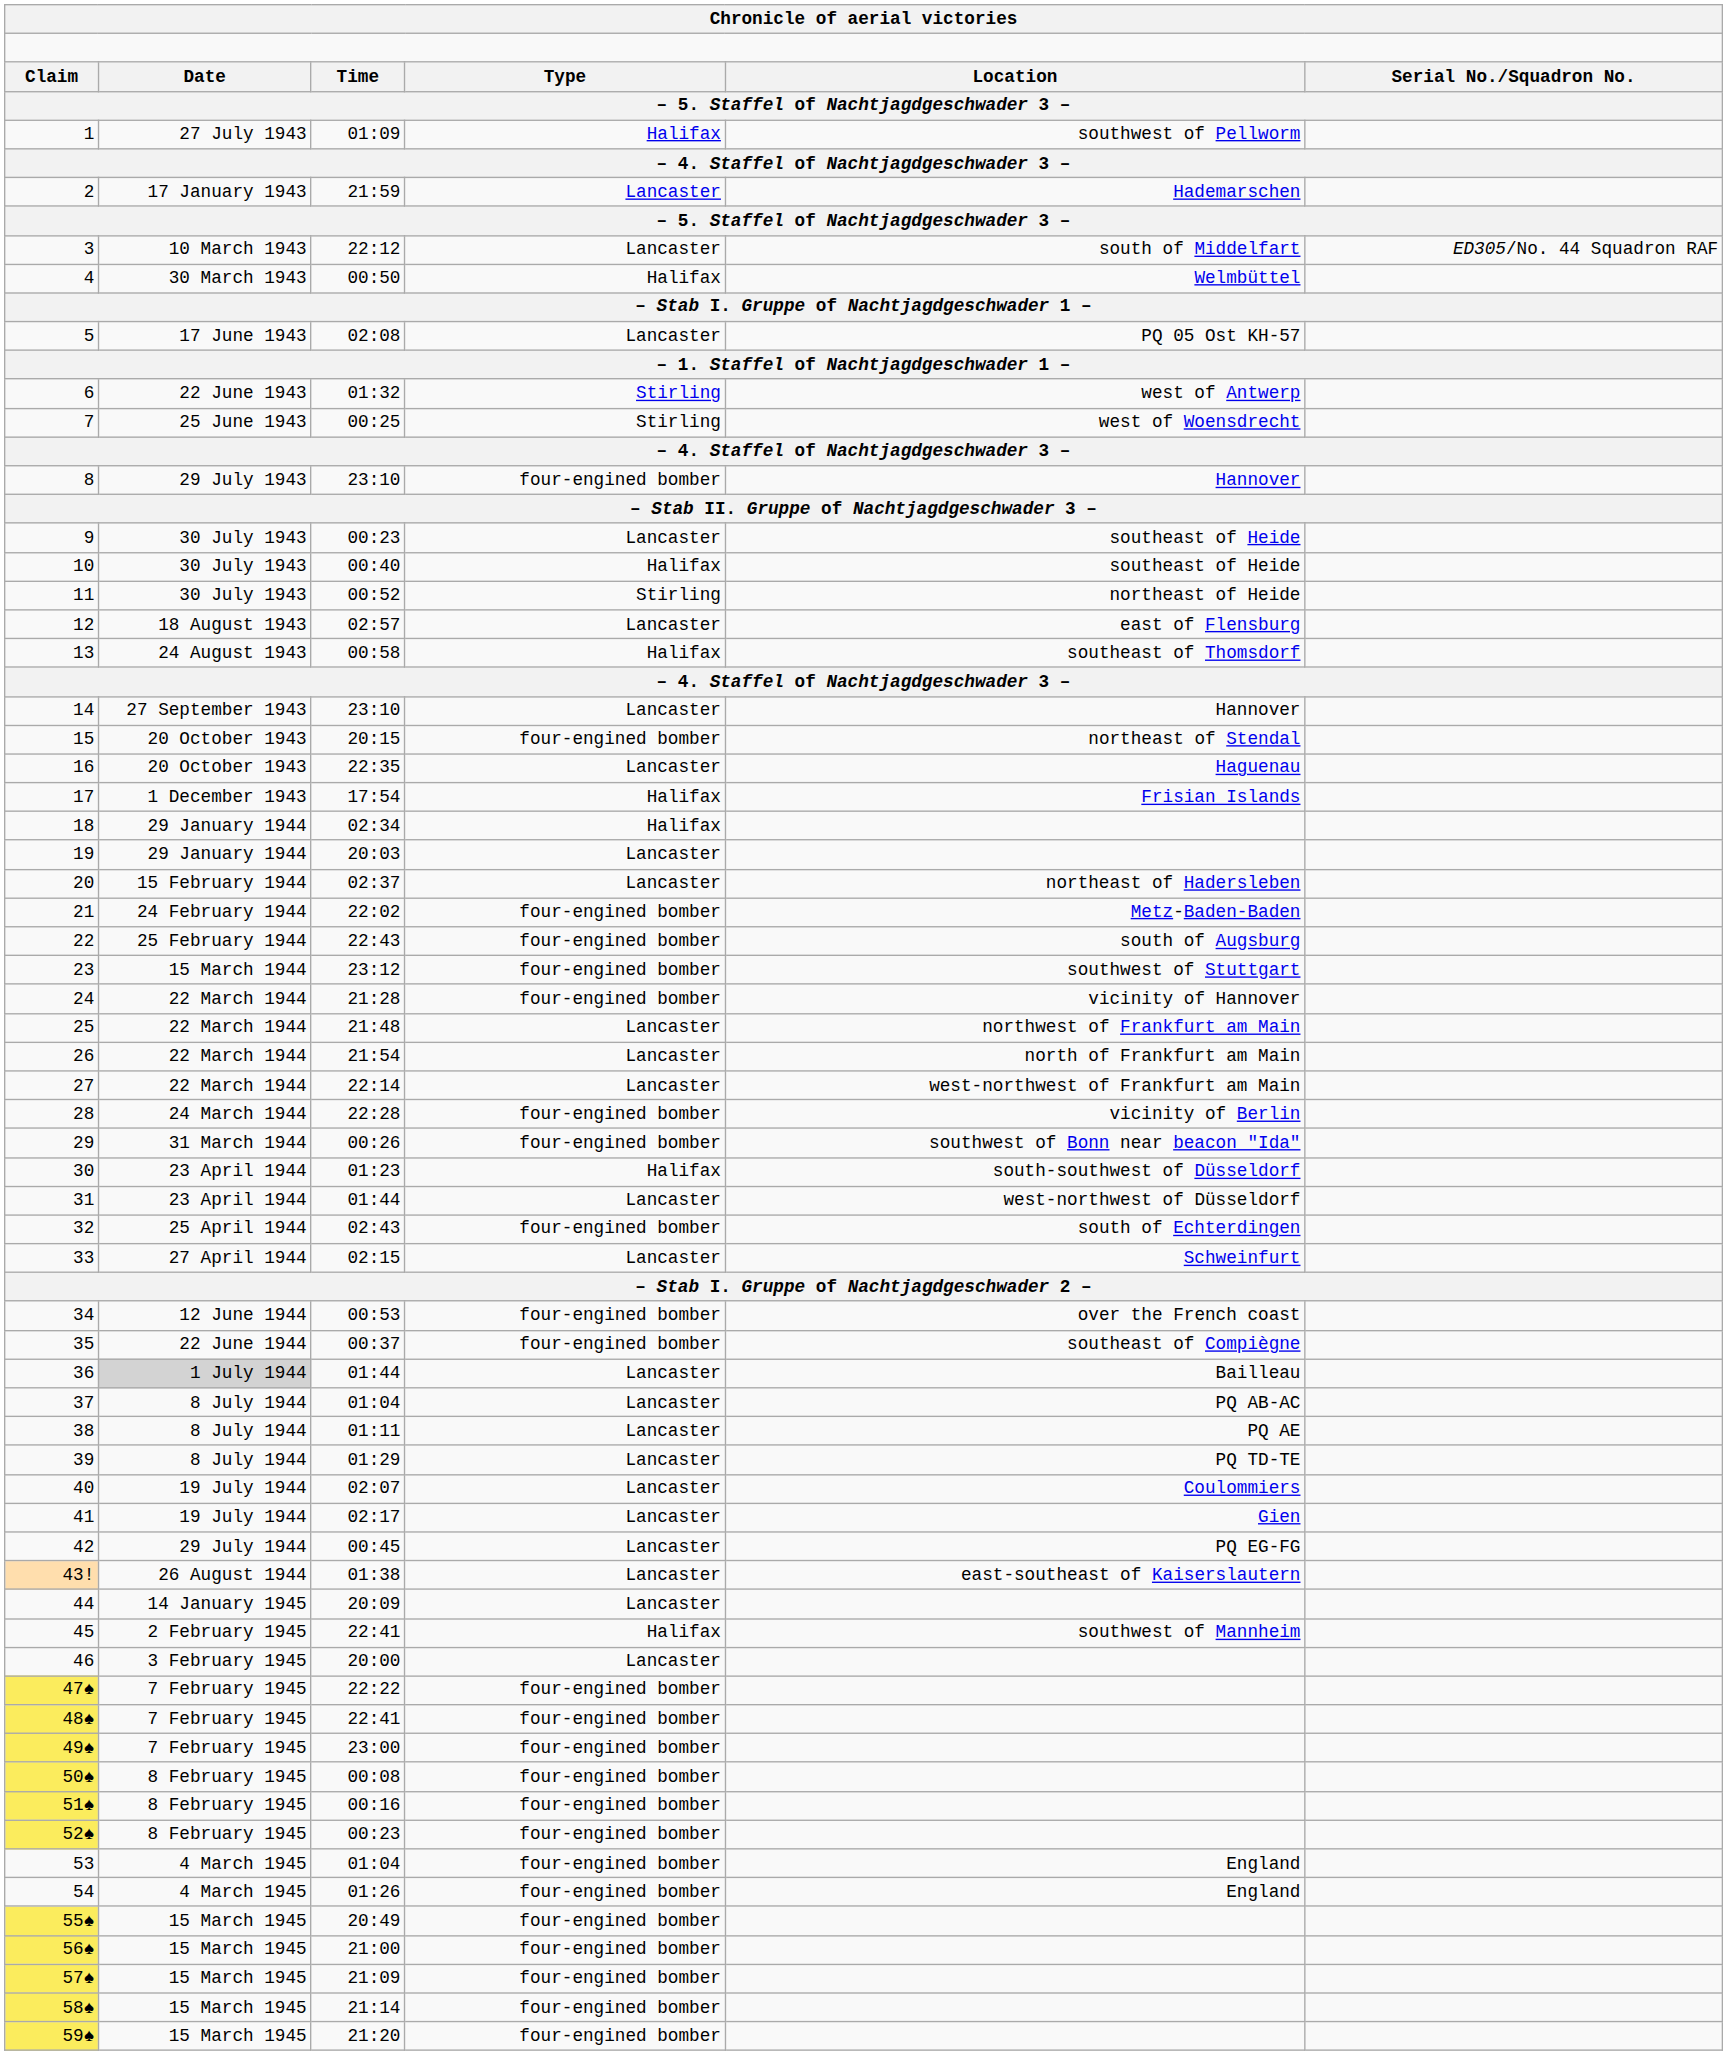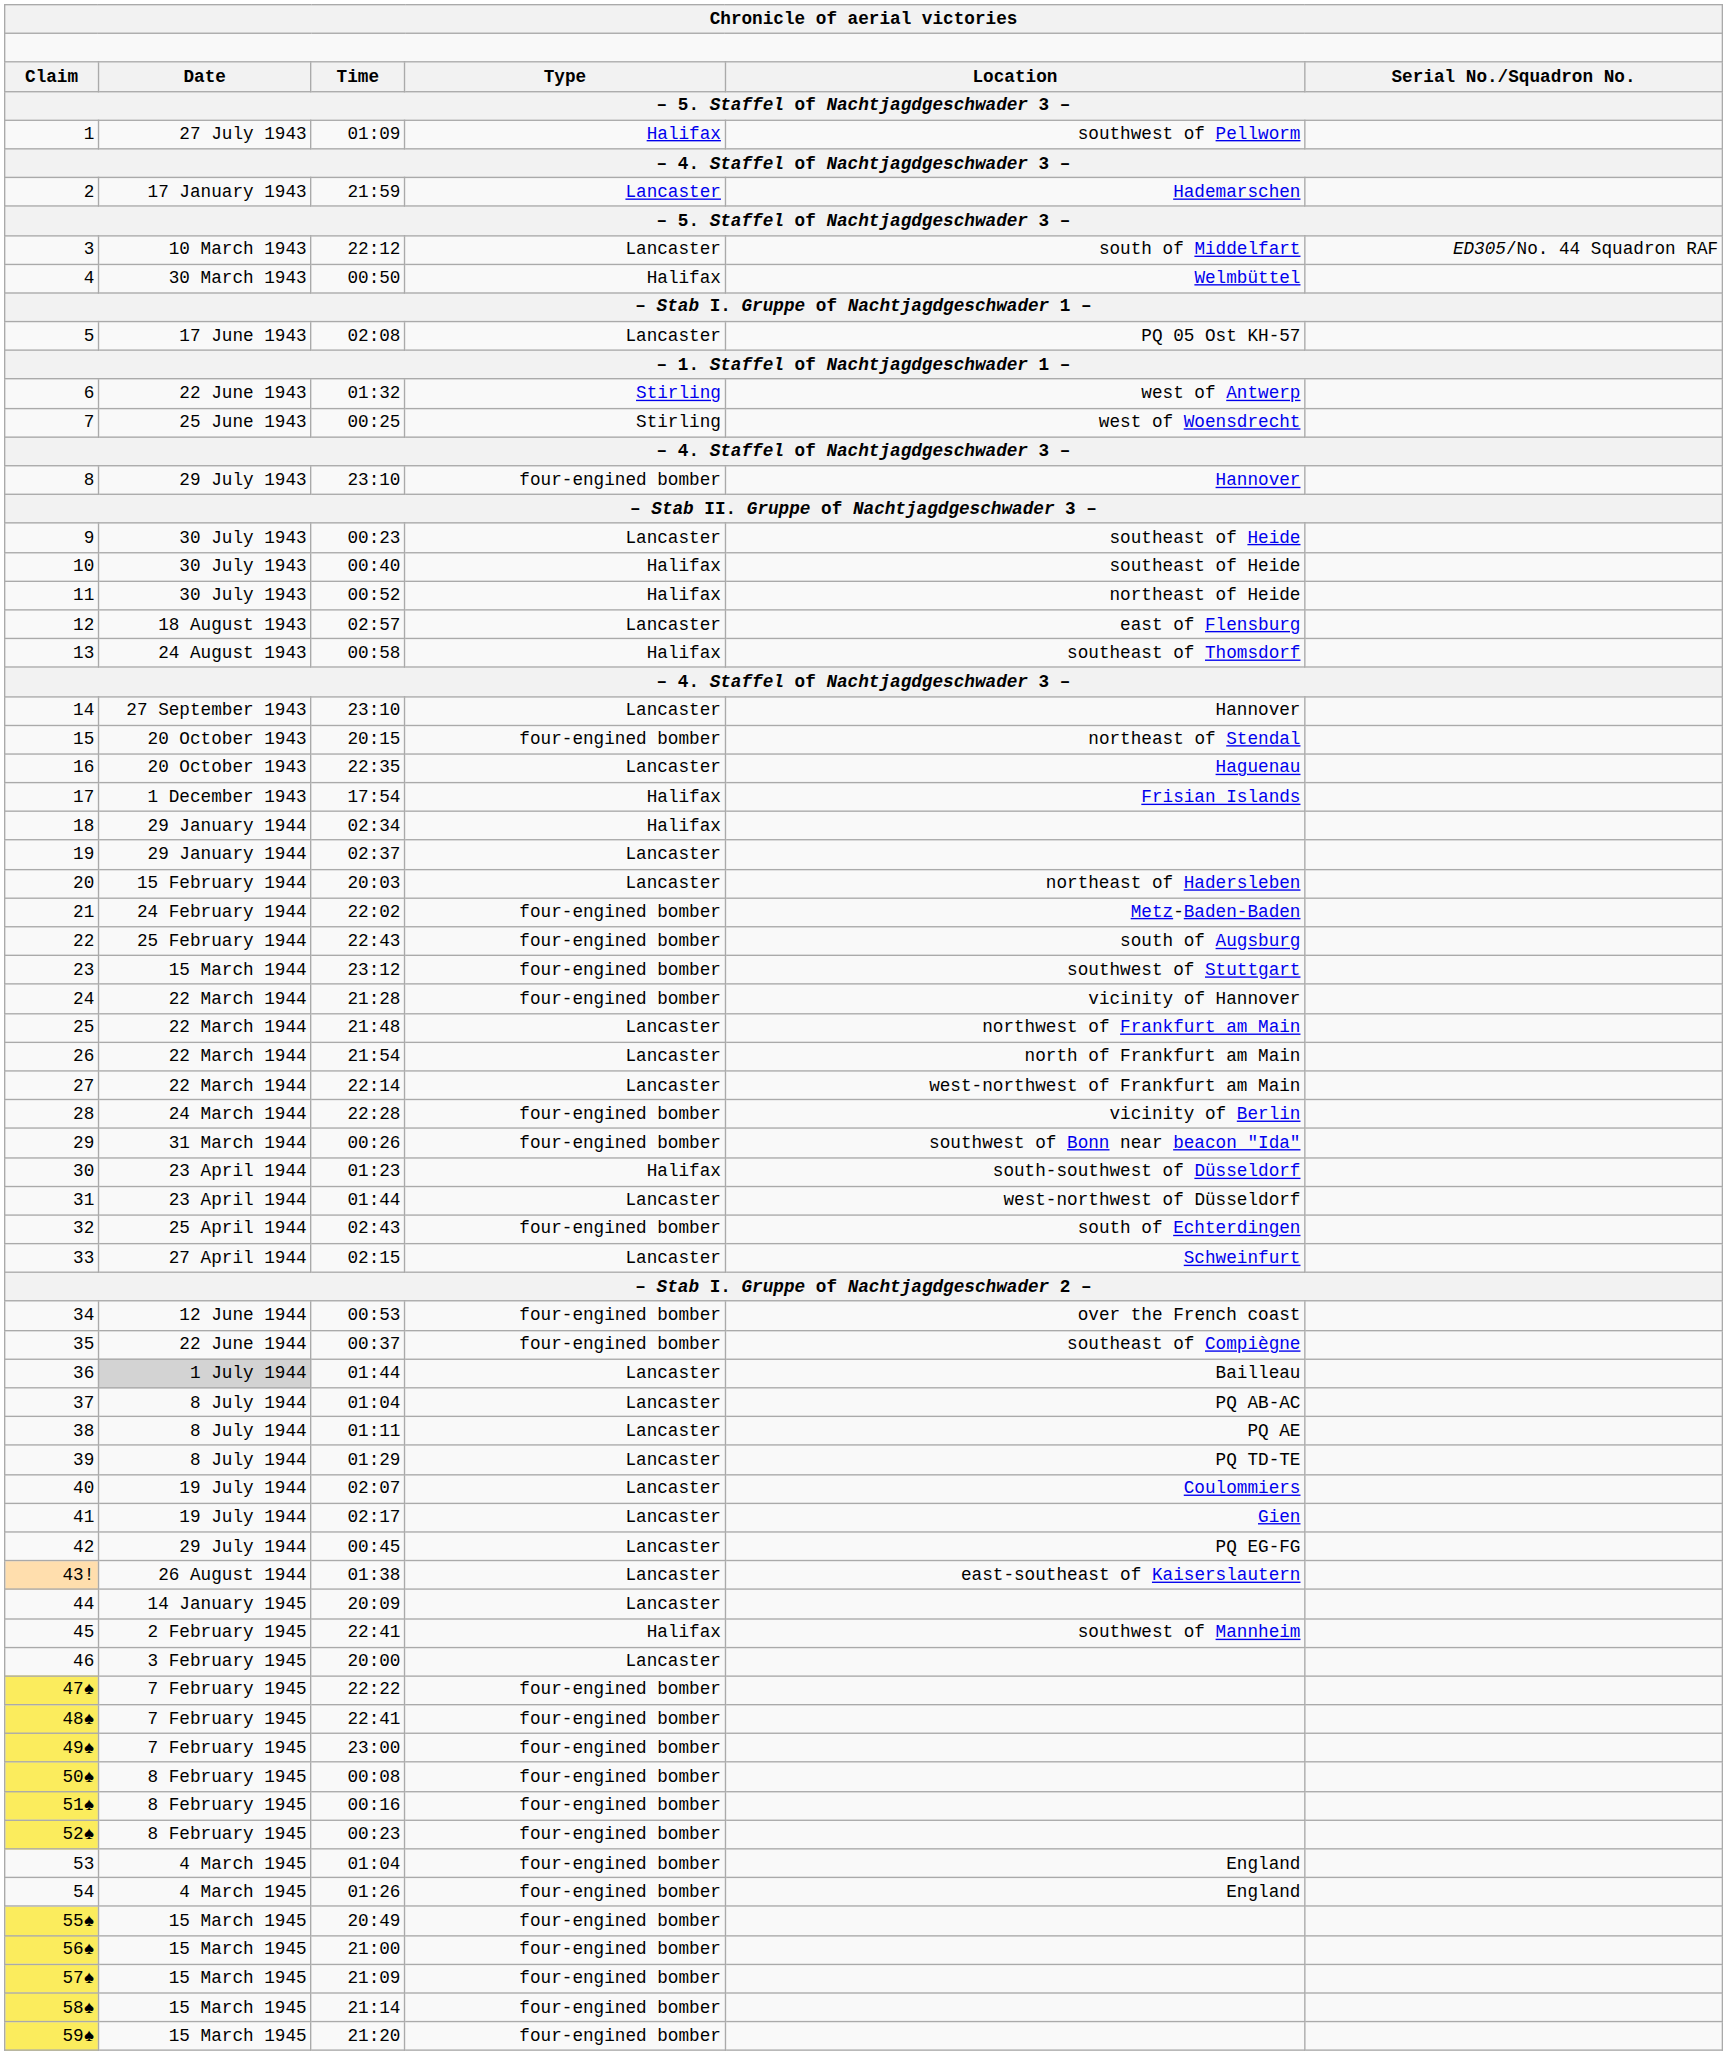(678, 595) Stirling -> (684, 595) Halifax
(374, 855) 20:03 -> (374, 855) 02:37
(374, 884) 02:37 -> (374, 884) 20:03
